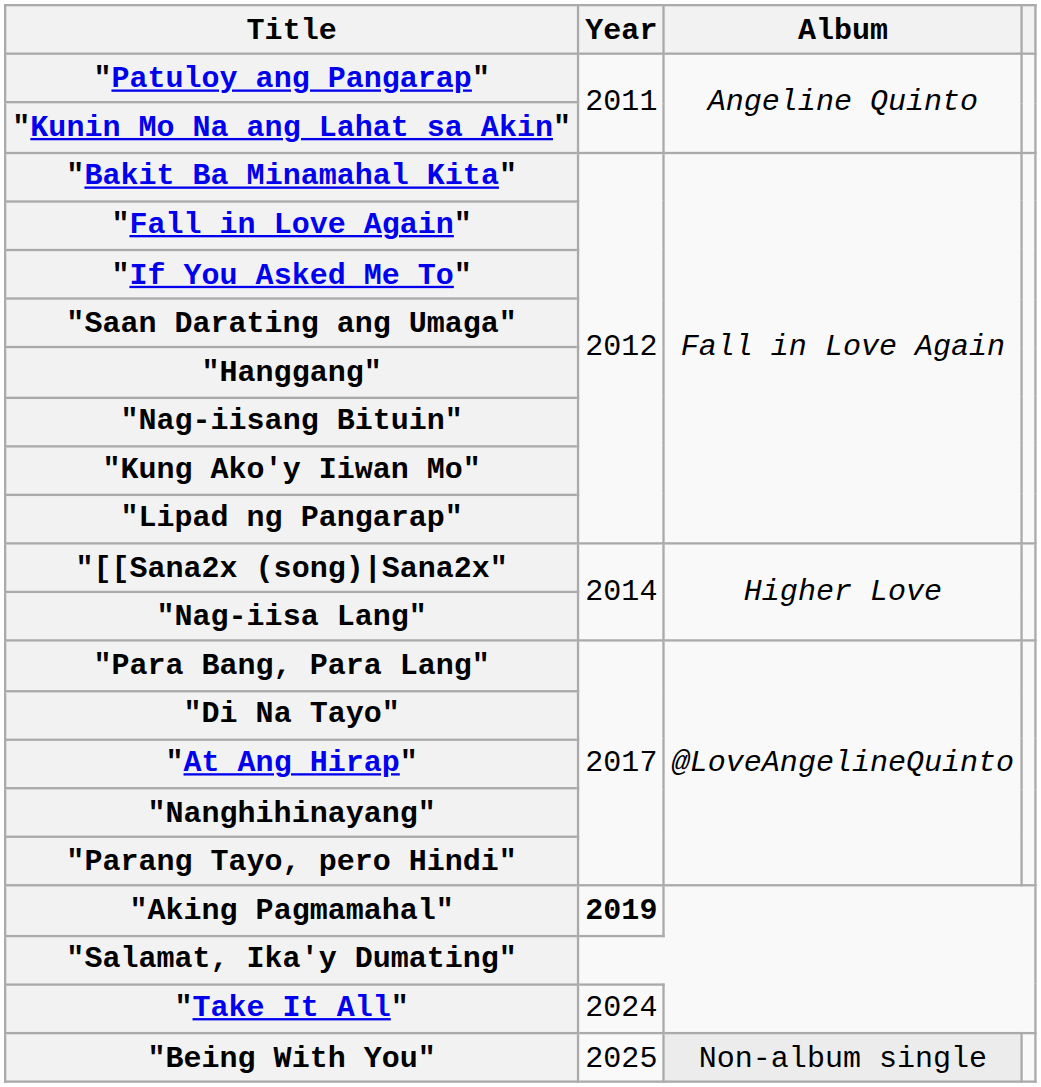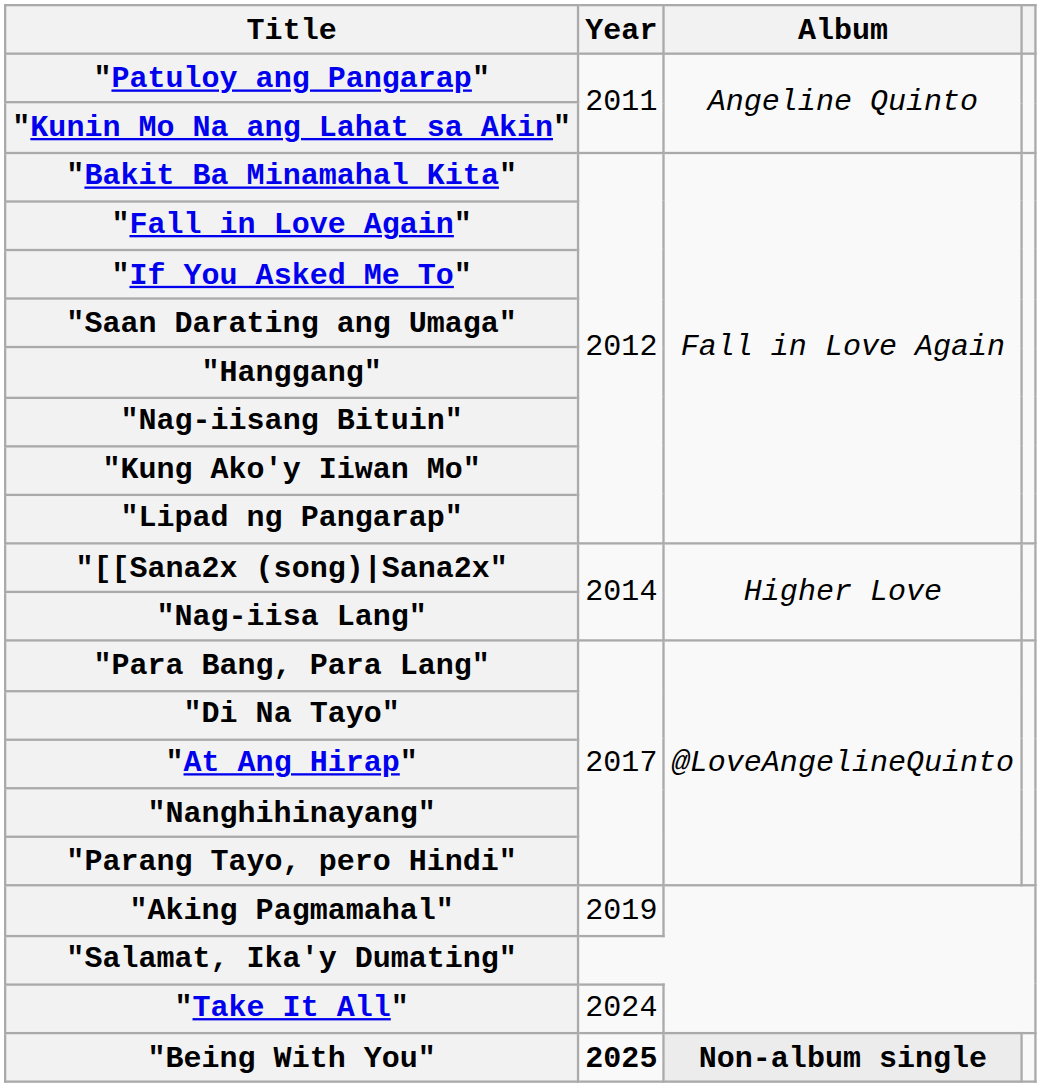(621, 911) bold -> (621, 911) normal
(621, 1057) normal -> (621, 1057) bold
(843, 1057) normal -> (843, 1057) bold
